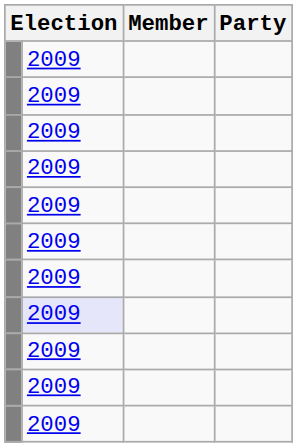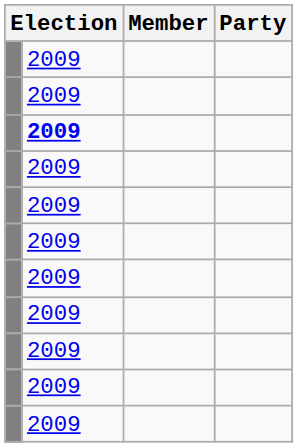(54, 132) normal -> (54, 132) bold
(54, 315) lavender background -> (54, 315) no background
